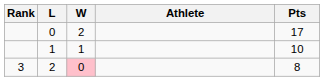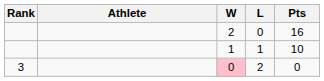columns swapped: (185, 14) <-> (52, 14)
(297, 32) 17 -> (297, 32) 16
(297, 68) 8 -> (297, 68) 0
